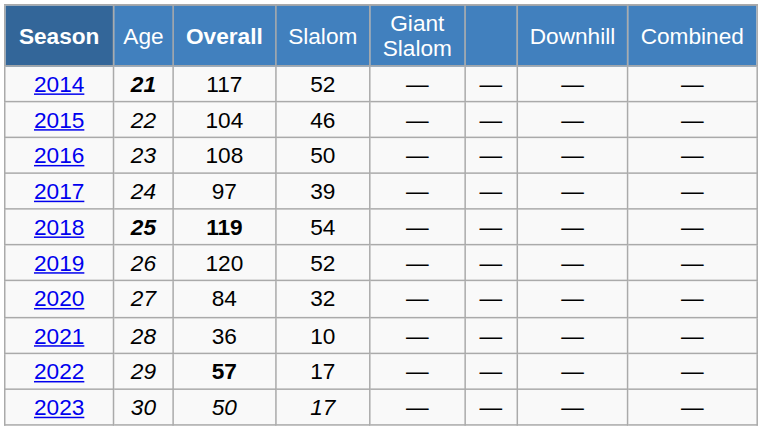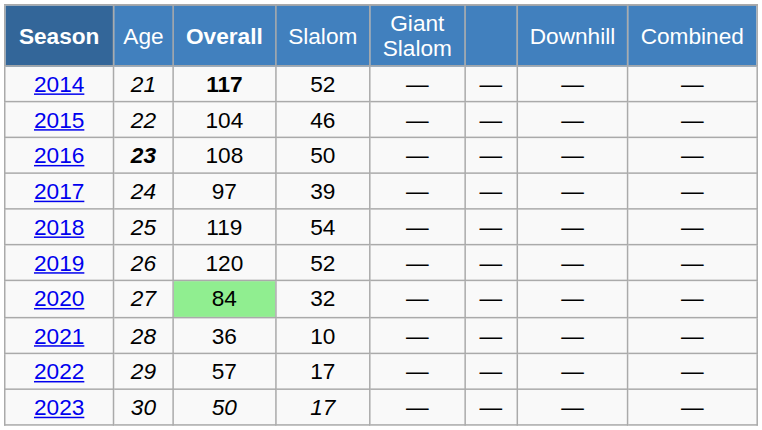(143, 84) bold -> (143, 84) normal
(224, 84) normal -> (224, 84) bold
(143, 156) normal -> (143, 156) bold
(143, 227) bold -> (143, 227) normal
(224, 227) bold -> (224, 227) normal
(224, 299) no background -> (224, 299) lightgreen background
(224, 371) bold -> (224, 371) normal
